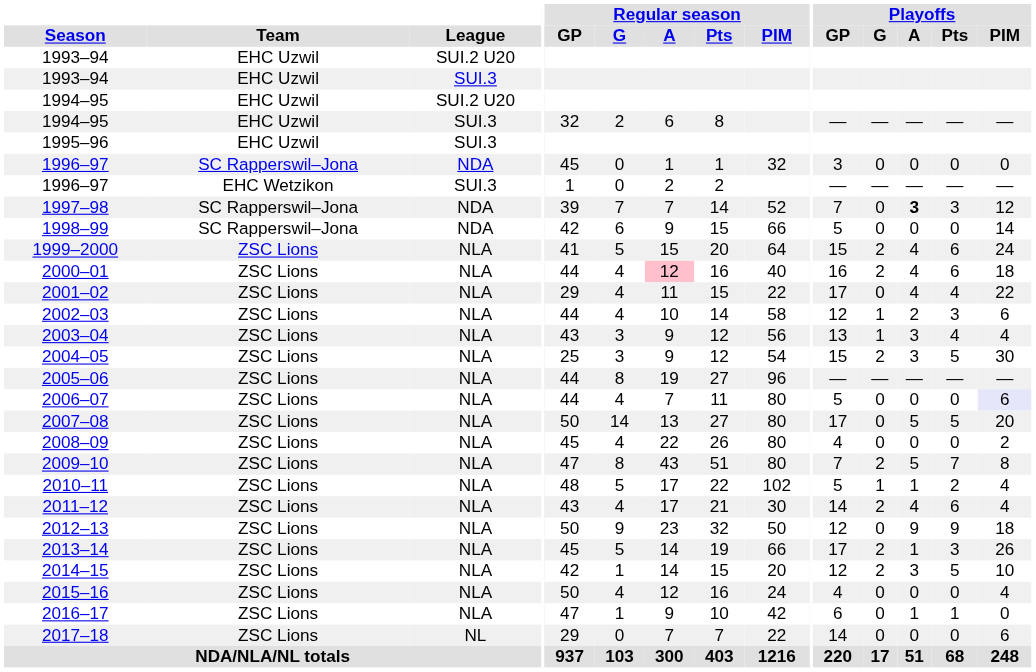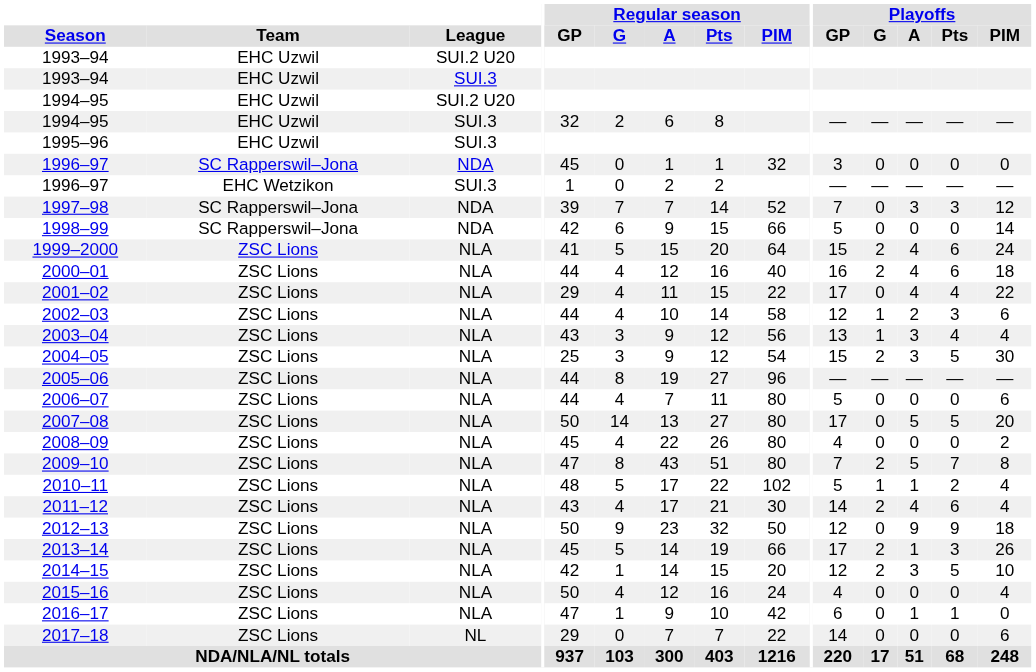(914, 207) bold -> (914, 207) normal
(669, 271) pink background -> (669, 271) no background
(1005, 399) lavender background -> (1005, 399) no background
